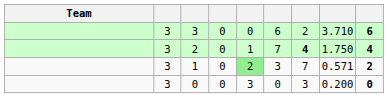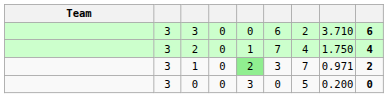(305, 48) bold -> (305, 48) normal
(337, 66) 0.571 -> (337, 66) 0.971
(305, 84) 3 -> (305, 84) 5
